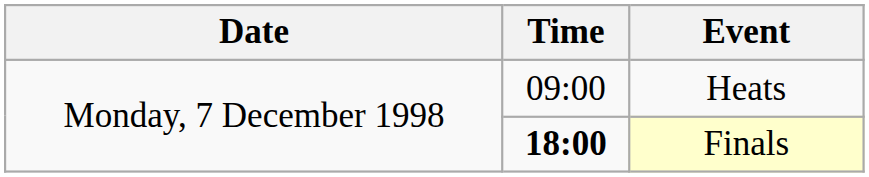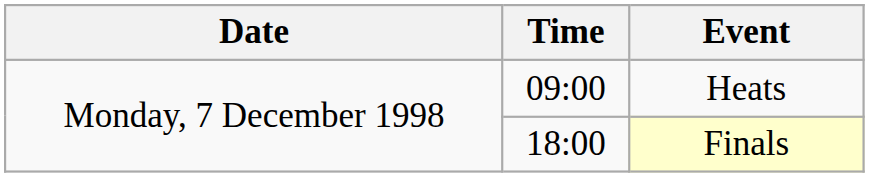(566, 143) bold -> (566, 143) normal
